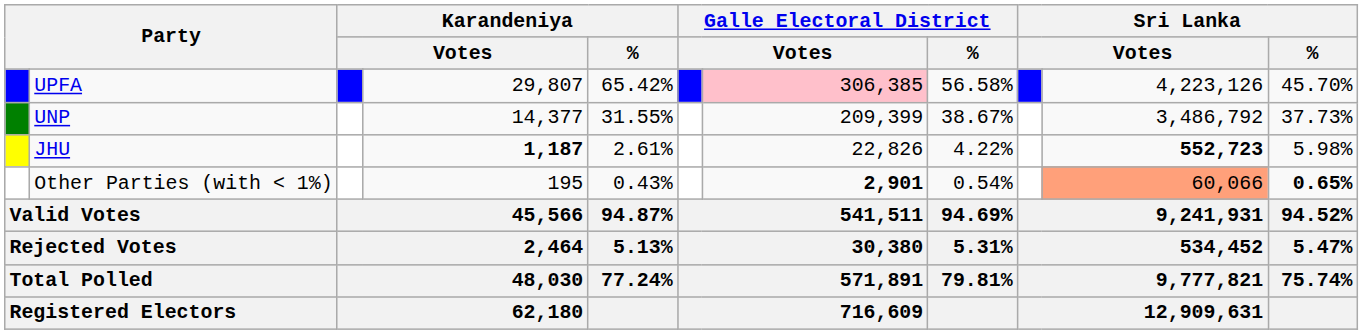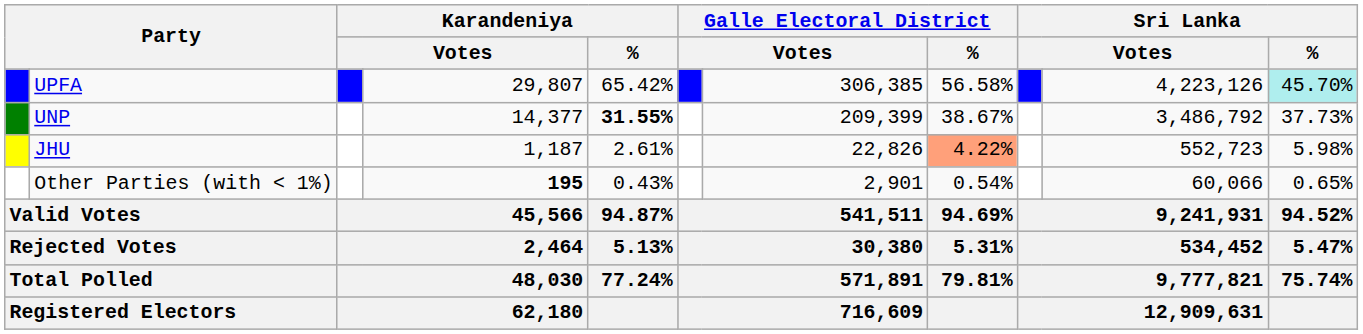(881, 86) pink background -> (881, 86) no background
(1317, 86) no background -> (1317, 86) paleturquoise background
(637, 118) normal -> (637, 118) bold
(553, 151) bold -> (553, 151) normal
(983, 151) no background -> (983, 151) lightsalmon background
(1221, 151) bold -> (1221, 151) normal
(565, 183) normal -> (565, 183) bold
(893, 183) bold -> (893, 183) normal
(1227, 183) lightsalmon background -> (1227, 183) no background
(1323, 183) bold -> (1323, 183) normal
